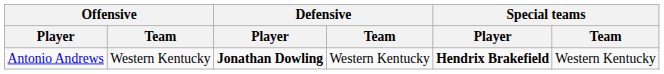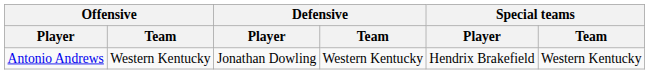(270, 58) bold -> (267, 58) normal
(493, 58) bold -> (482, 58) normal
